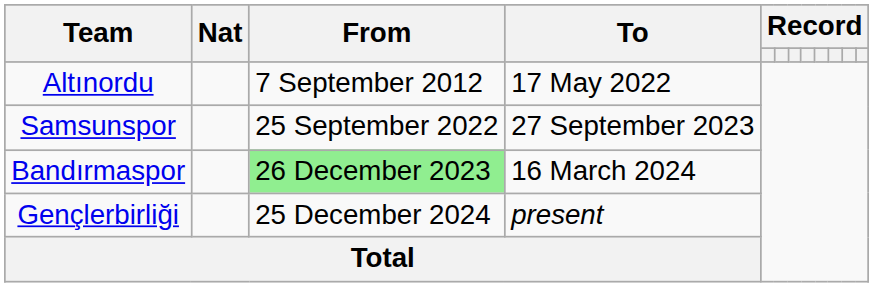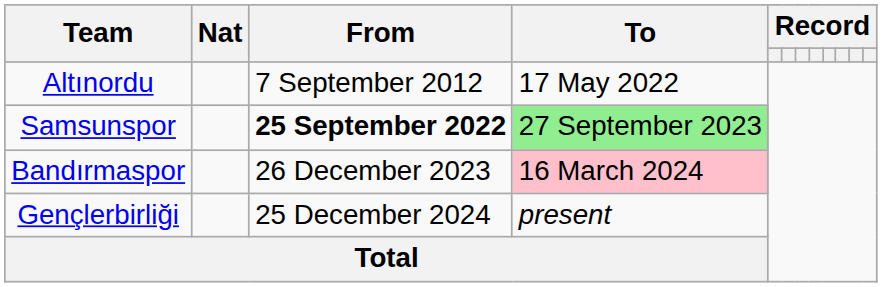(377, 127) normal -> (381, 127) bold
(633, 127) no background -> (640, 127) lightgreen background
(373, 170) lightgreen background -> (373, 170) no background
(603, 170) no background -> (611, 170) pink background
